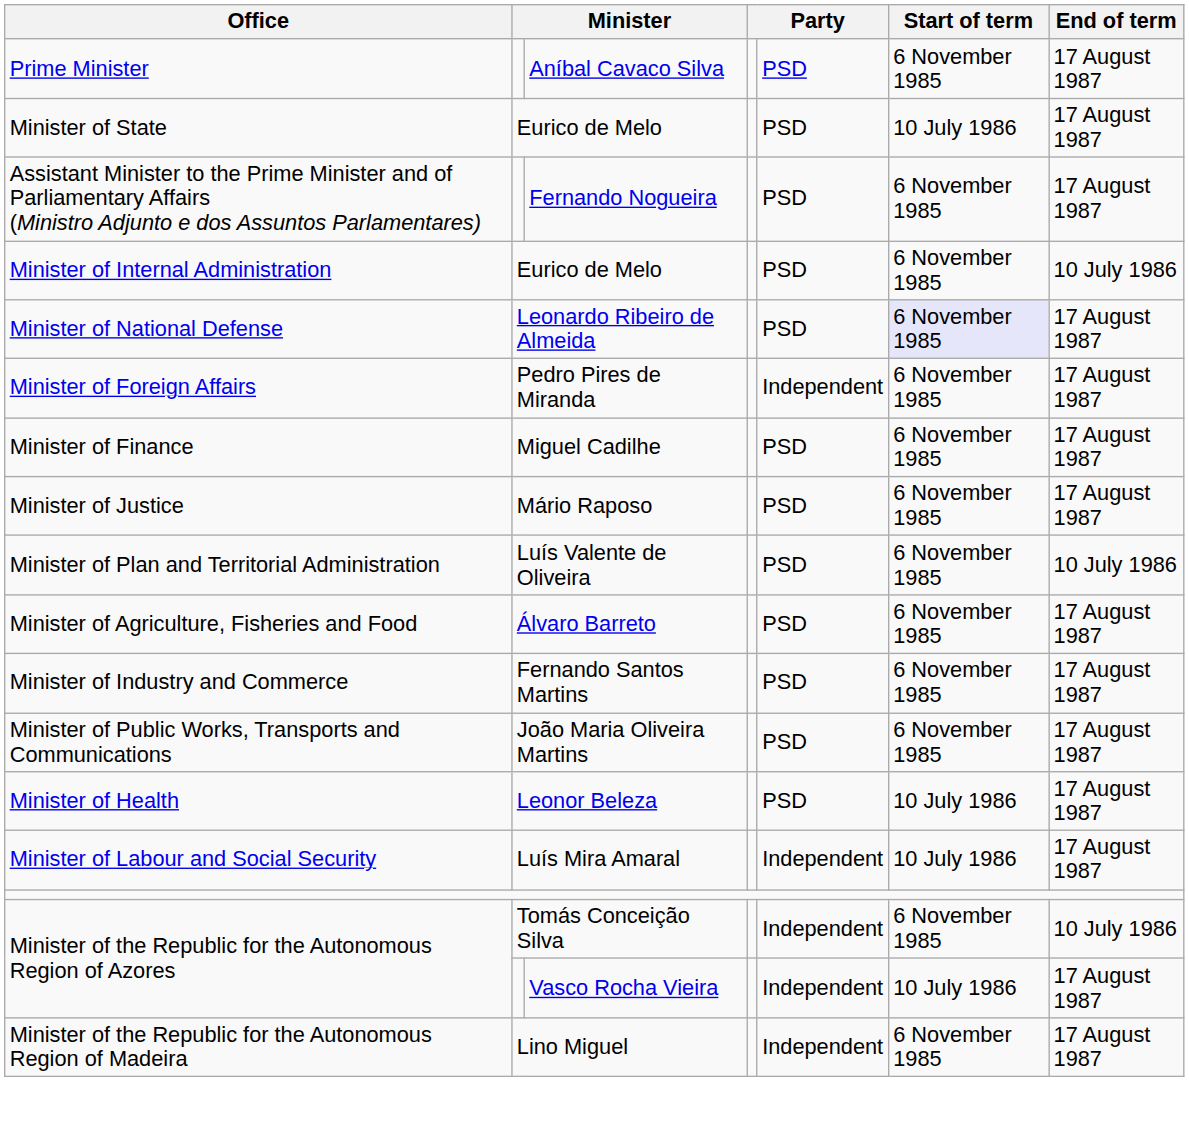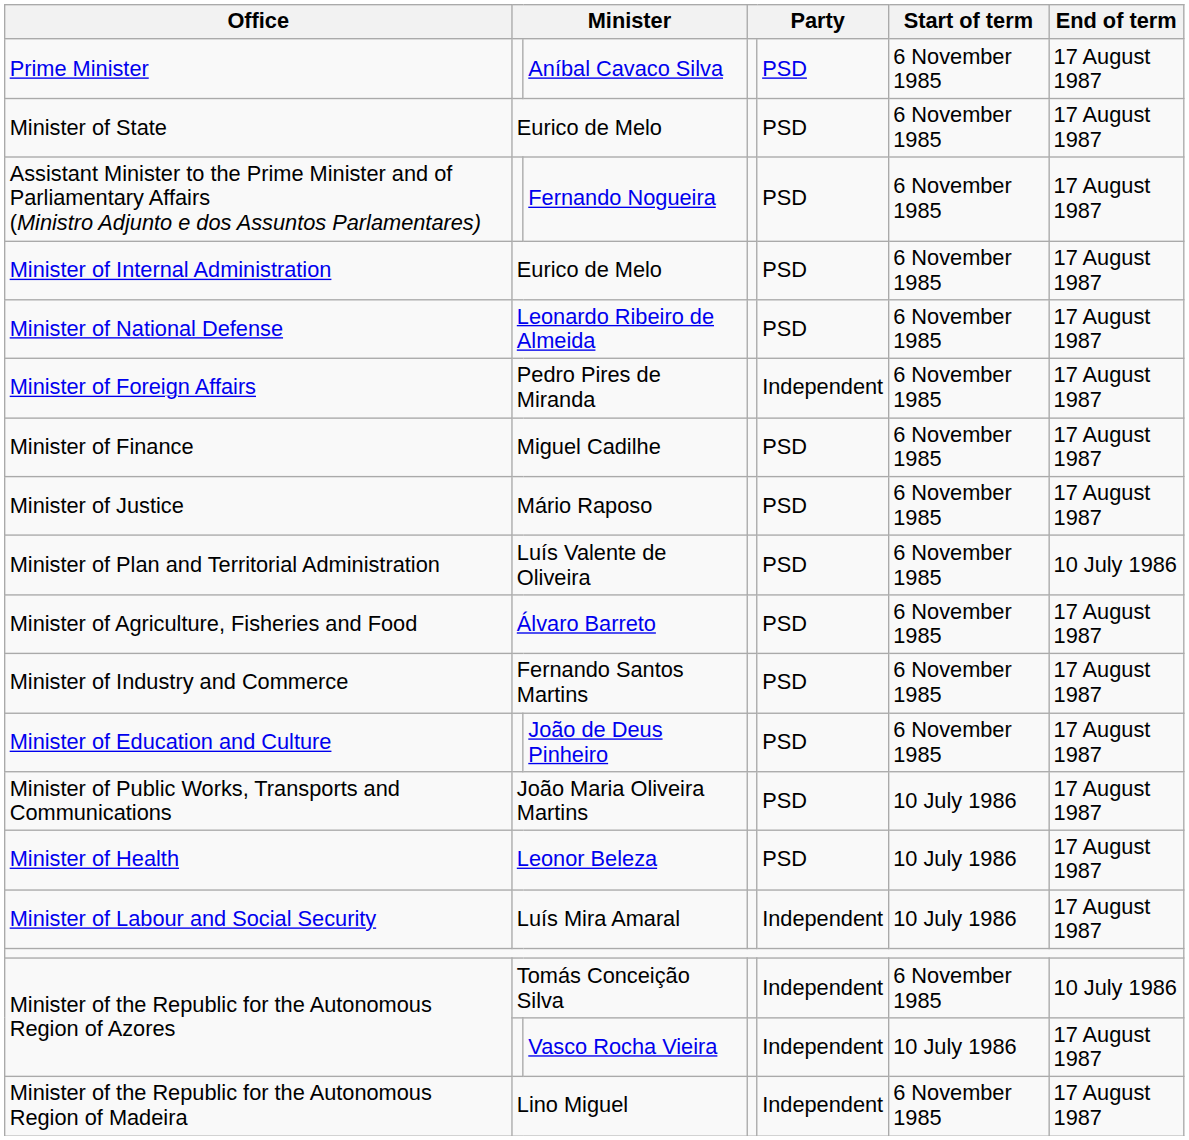(955, 127) 10 July 1986 -> (952, 127) 6 November 1985
(1115, 269) 10 July 1986 -> (1102, 269) 17 August 1987
(952, 328) lavender background -> (952, 328) no background
+ row: (171, 741)
(952, 741) 6 November 1985 -> (955, 800) 10 July 1986
